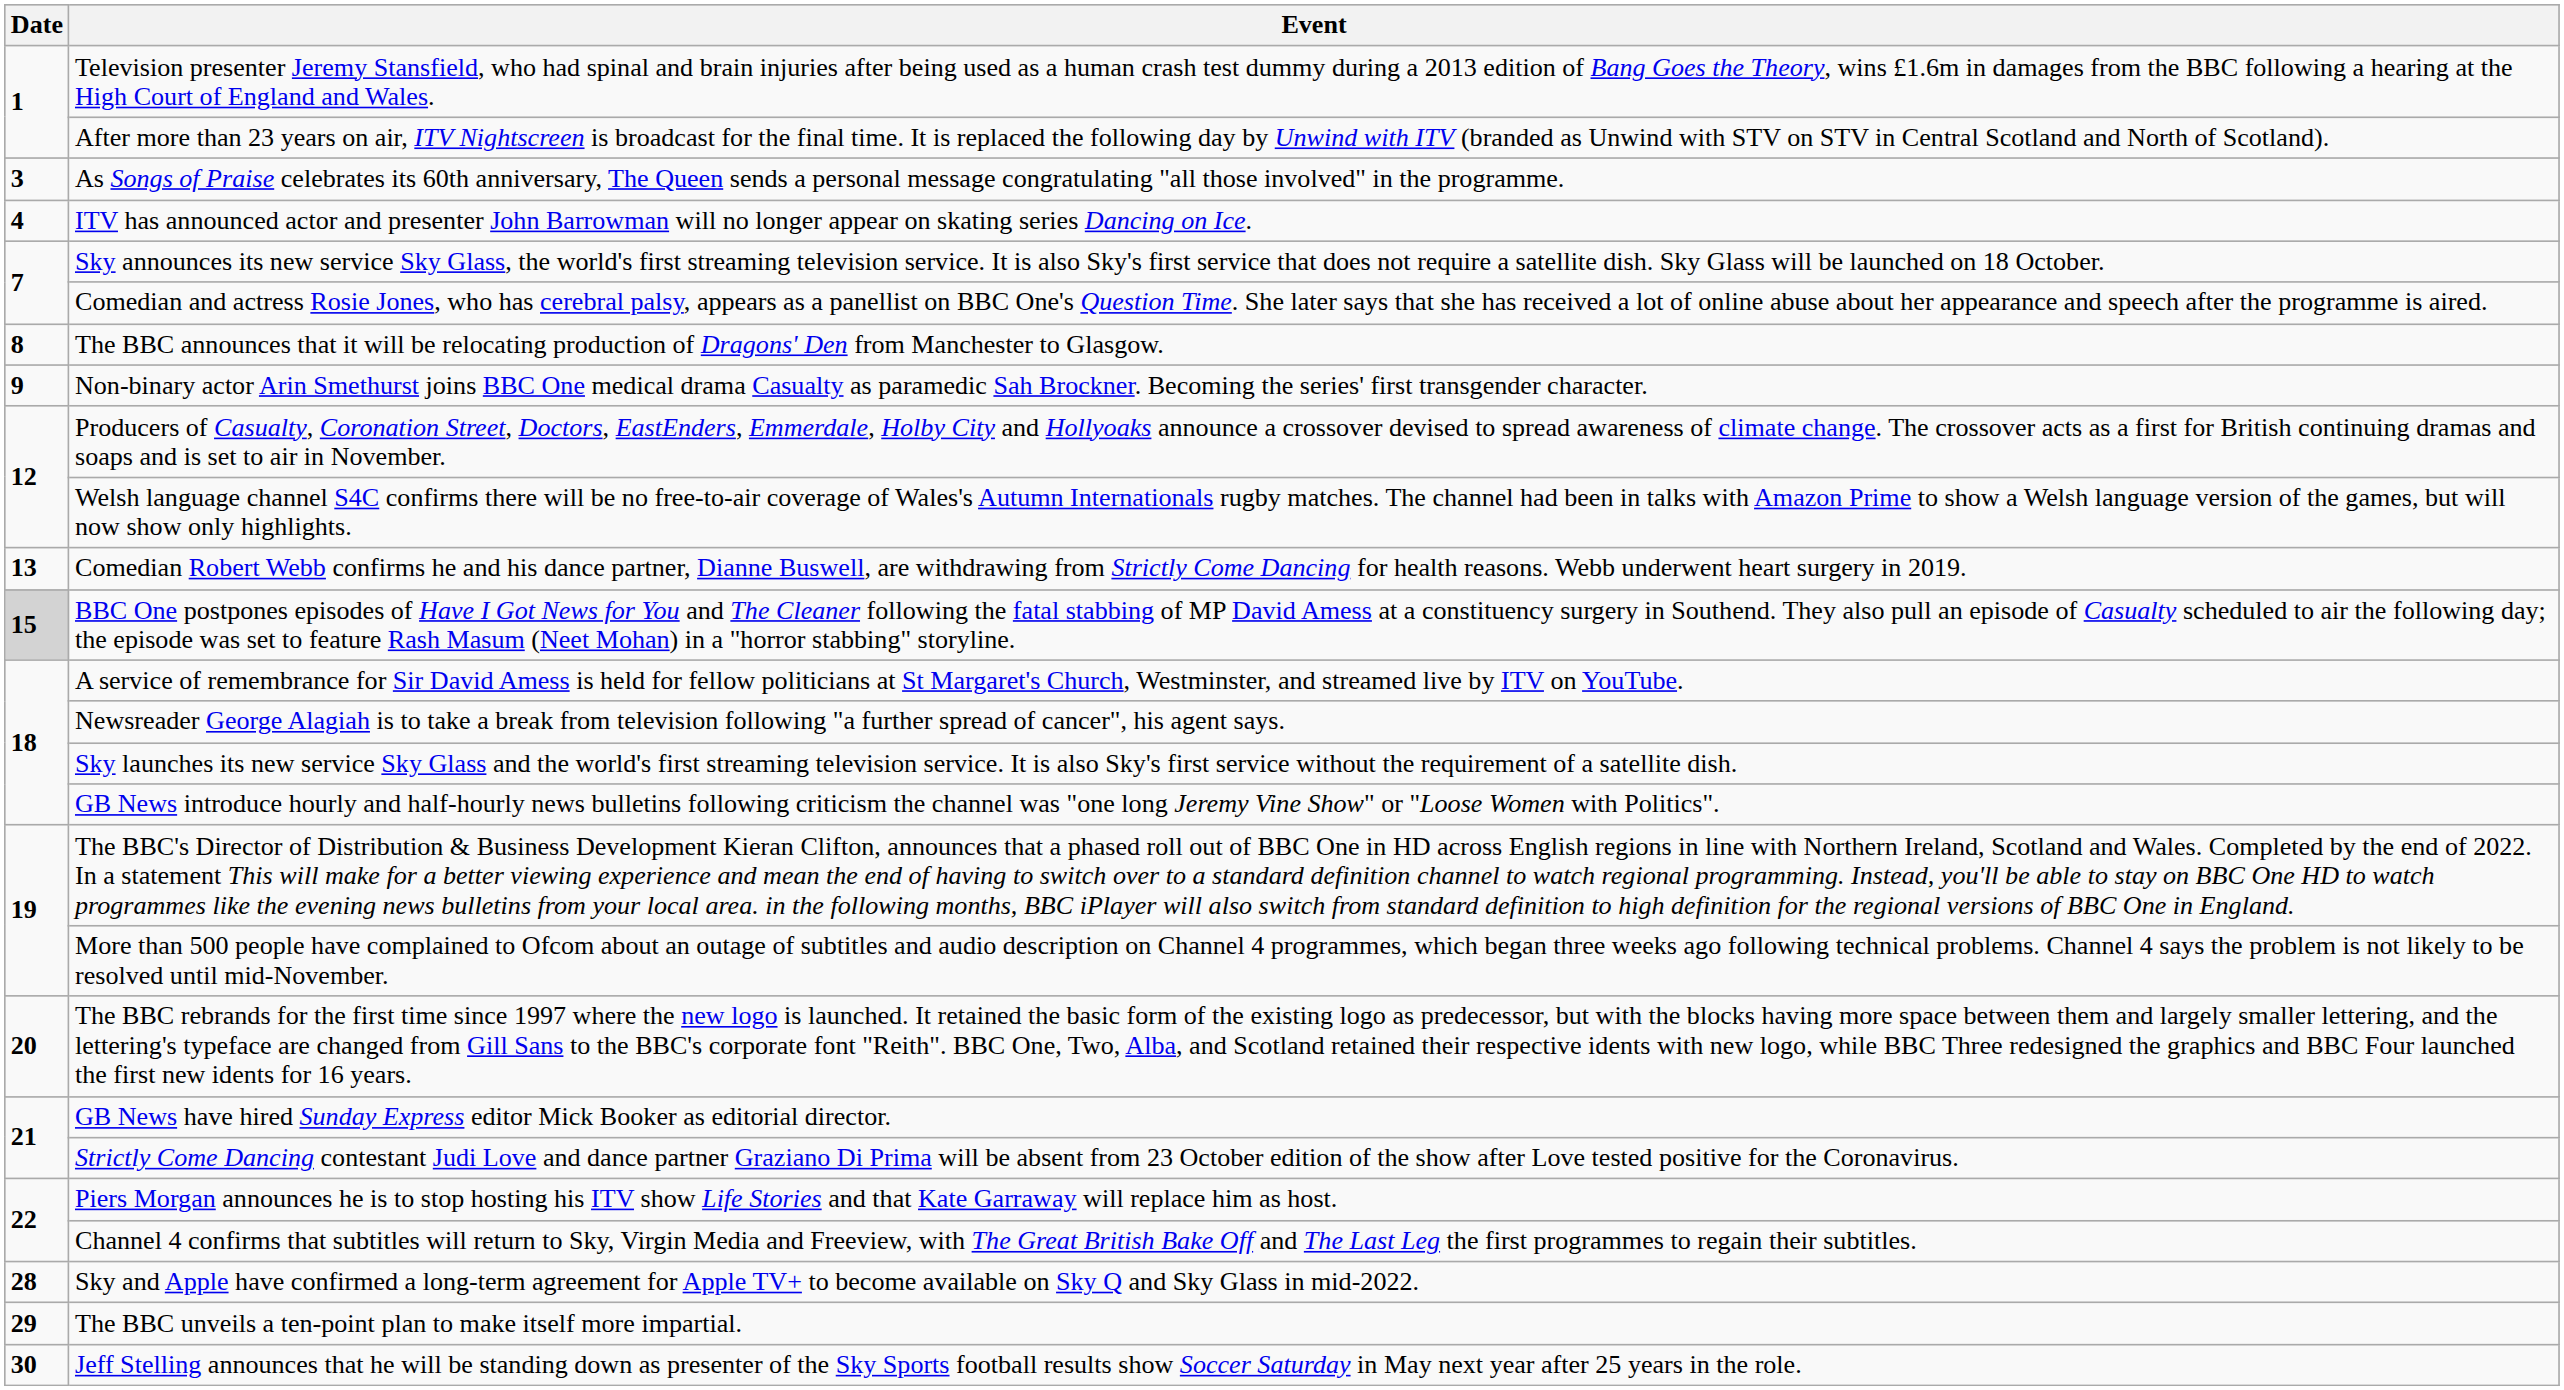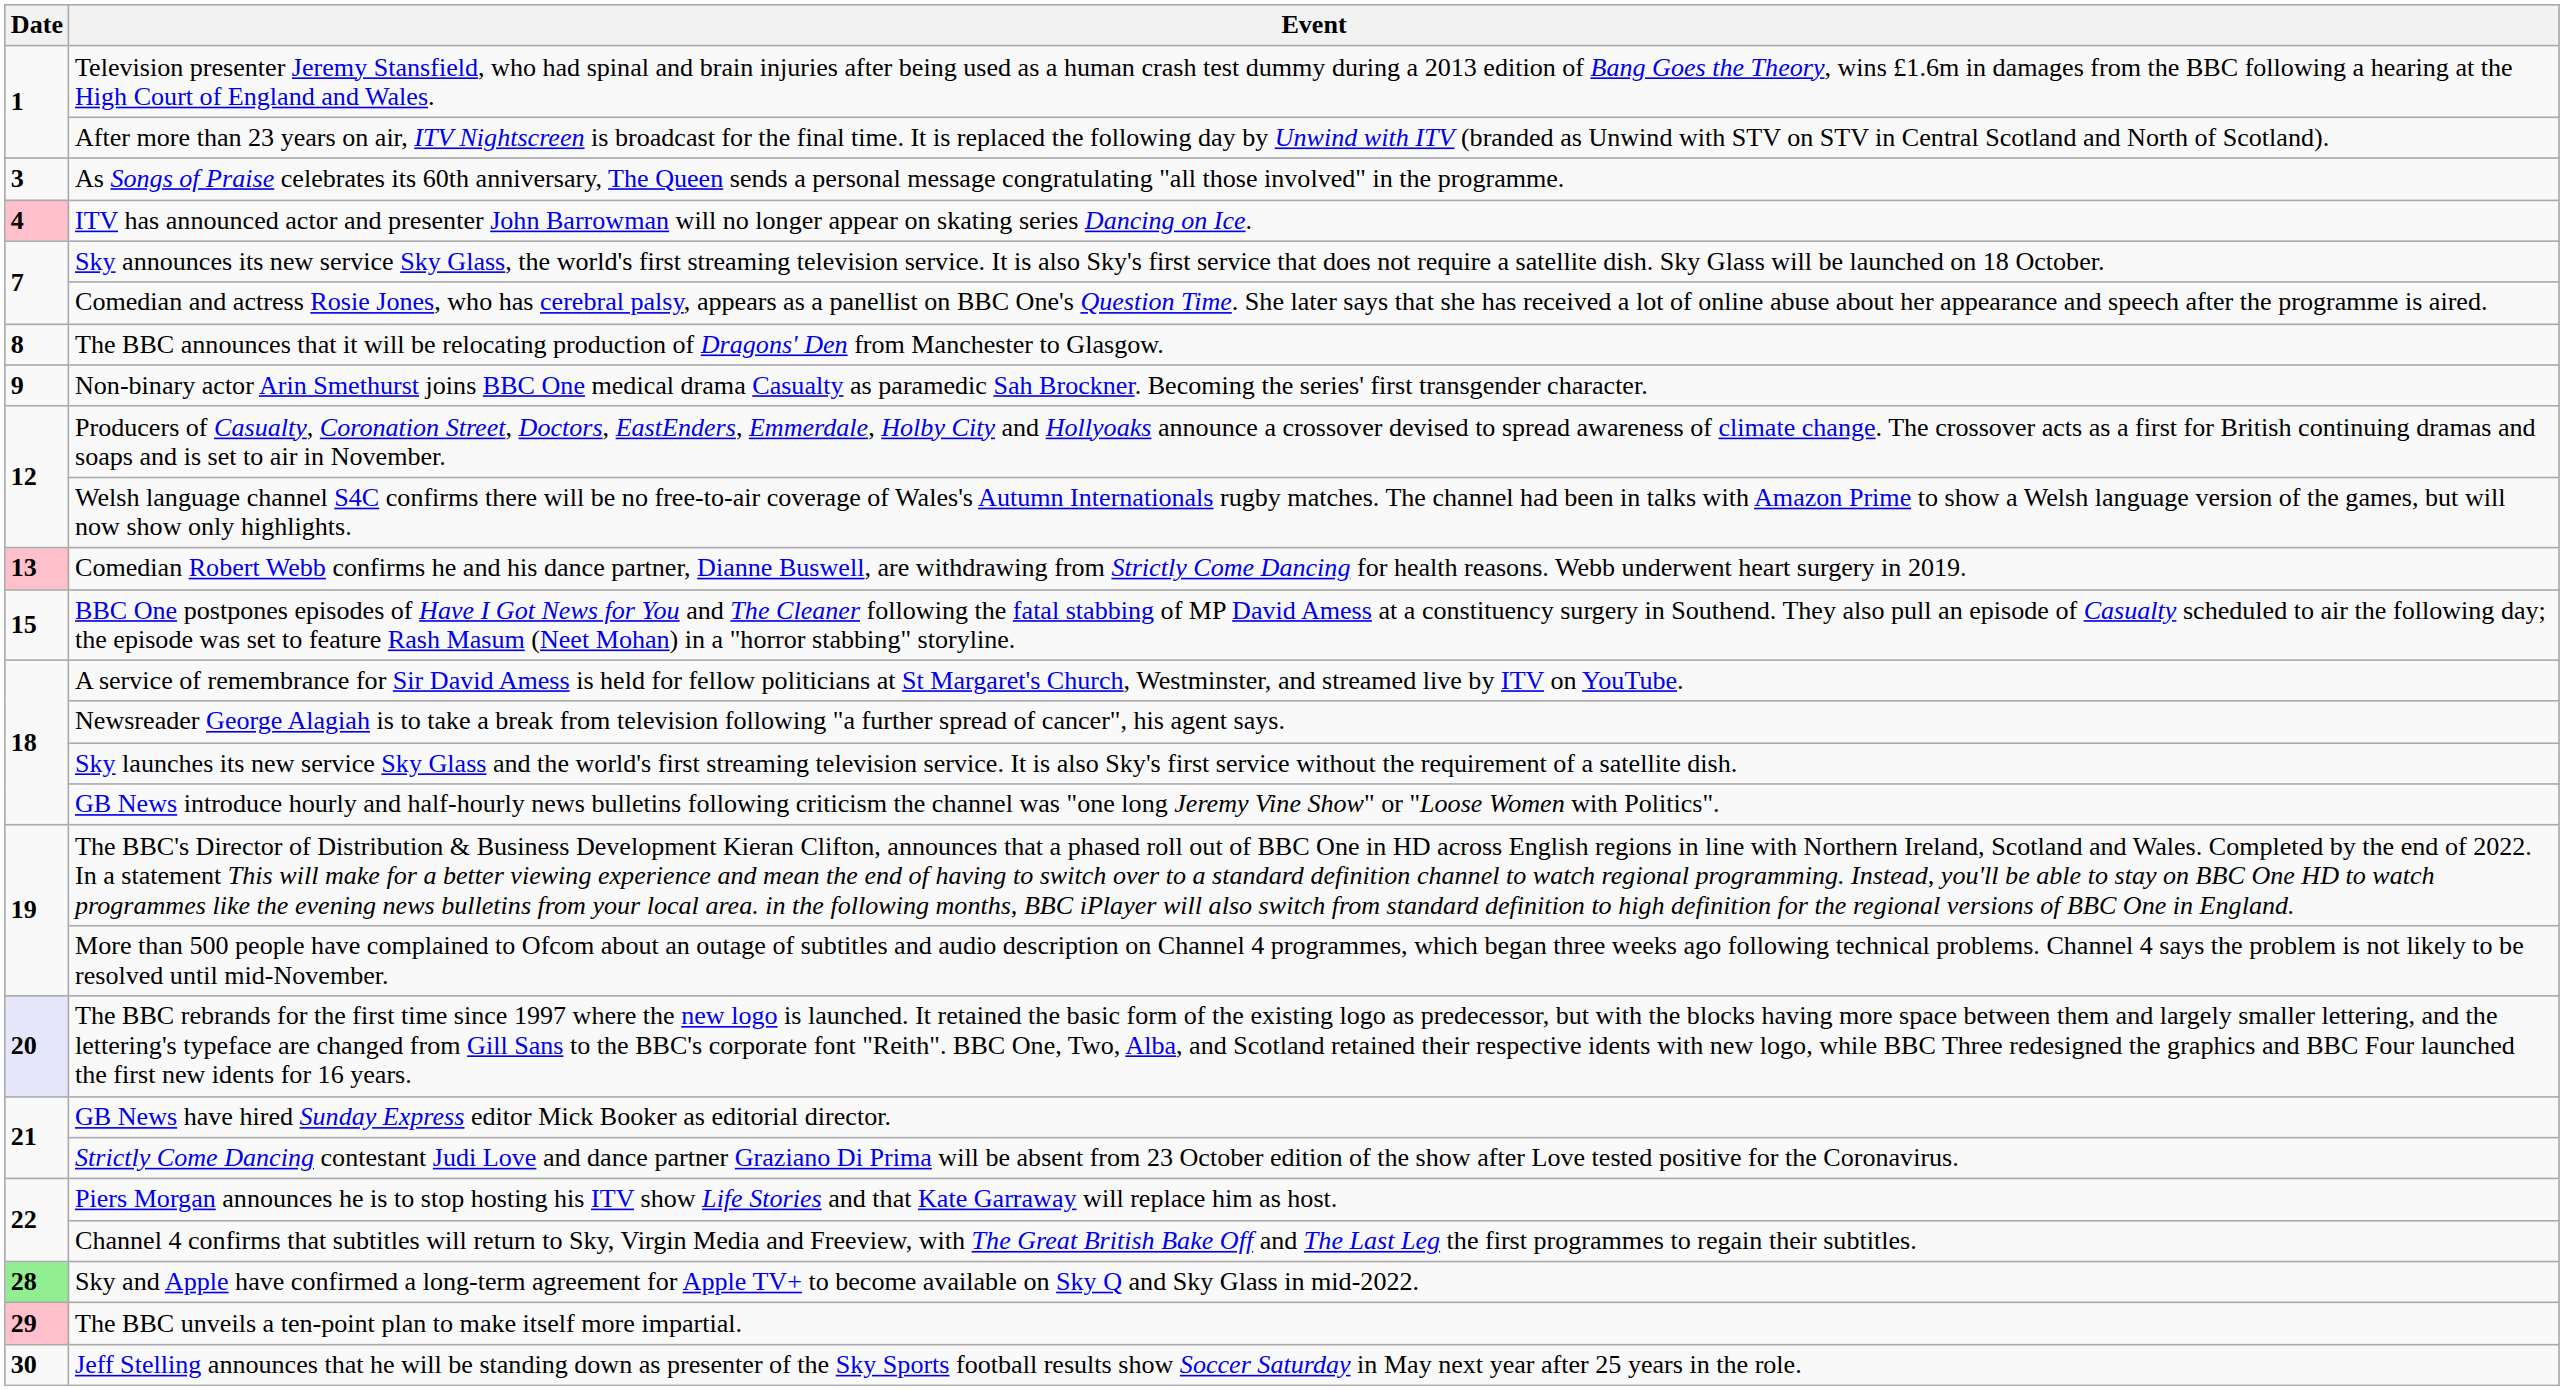(17, 219) no background -> (17, 219) pink background
(24, 568) no background -> (24, 568) pink background
(24, 624) lightgrey background -> (24, 624) no background
(24, 1045) no background -> (24, 1045) lavender background
(24, 1281) no background -> (24, 1281) lightgreen background
(24, 1323) no background -> (24, 1323) pink background
